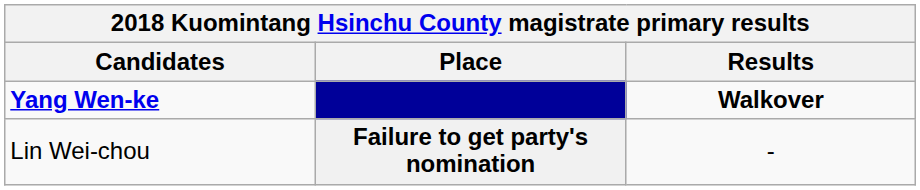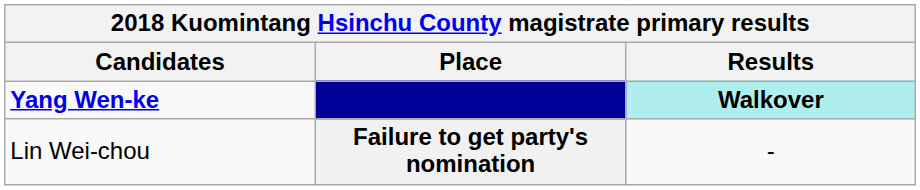(771, 99) no background -> (771, 99) paleturquoise background
